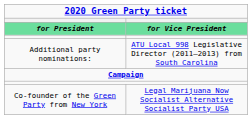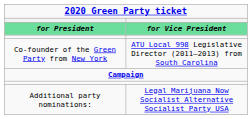(65, 53) Additional party nominations: -> (65, 53) Co-founder of the Green Party from New York
(65, 99) Co-founder of the Green Party from New York -> (65, 99) Additional party nominations:
